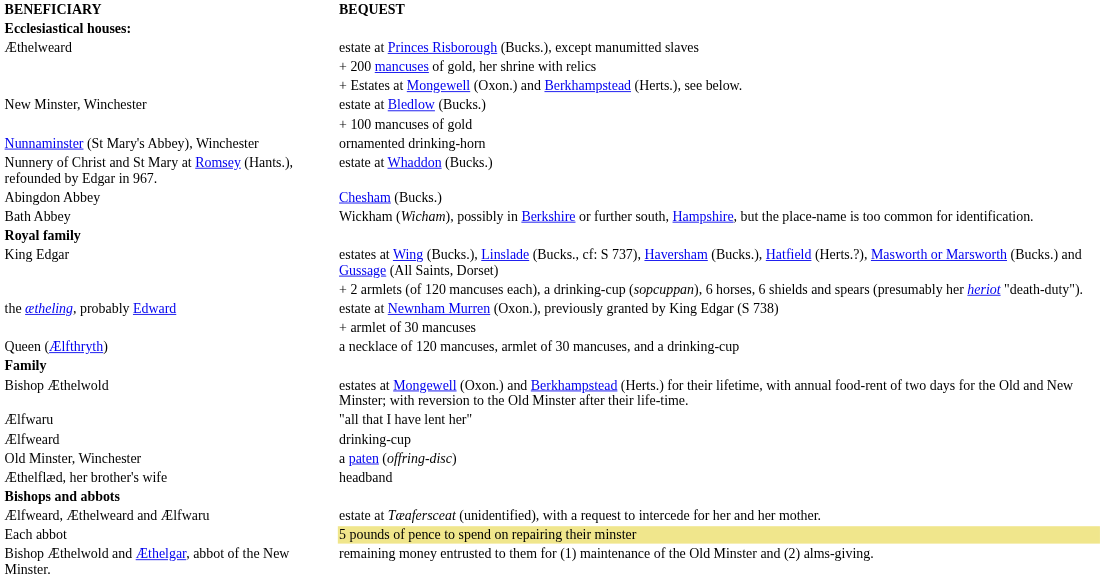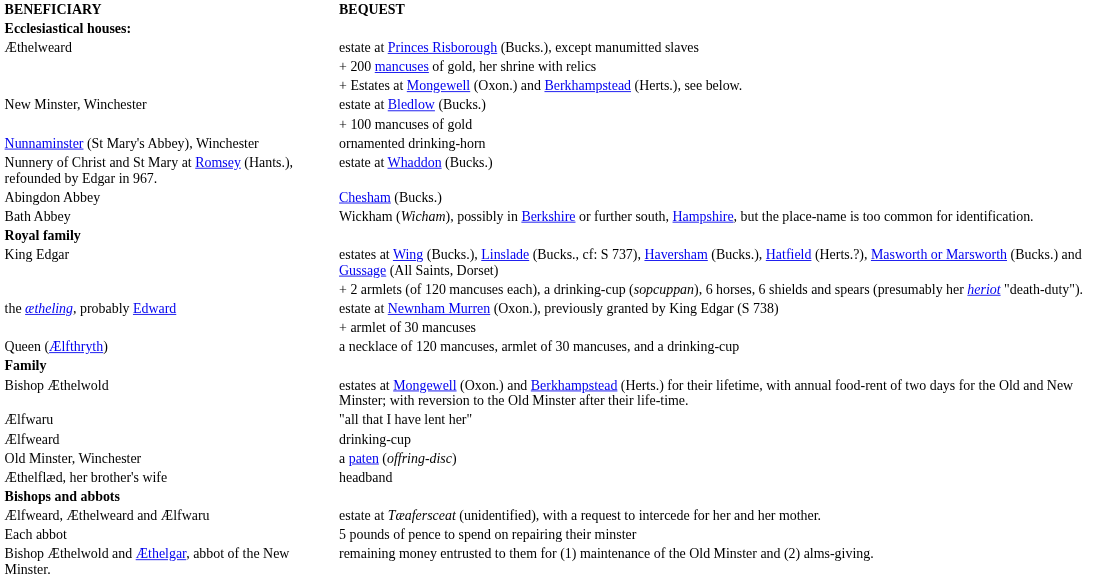(488, 534) khaki background -> (488, 534) no background
